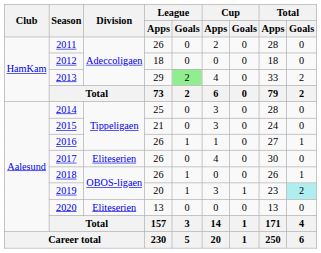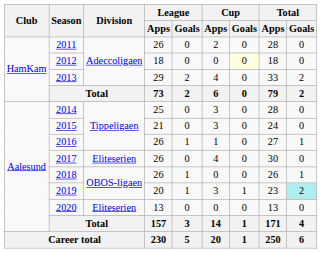(244, 61) no background -> (244, 61) lightyellow background
(187, 77) lightgreen background -> (187, 77) no background
